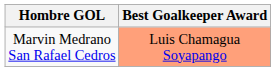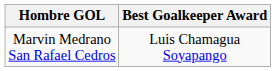(195, 46) lightsalmon background -> (195, 46) no background
